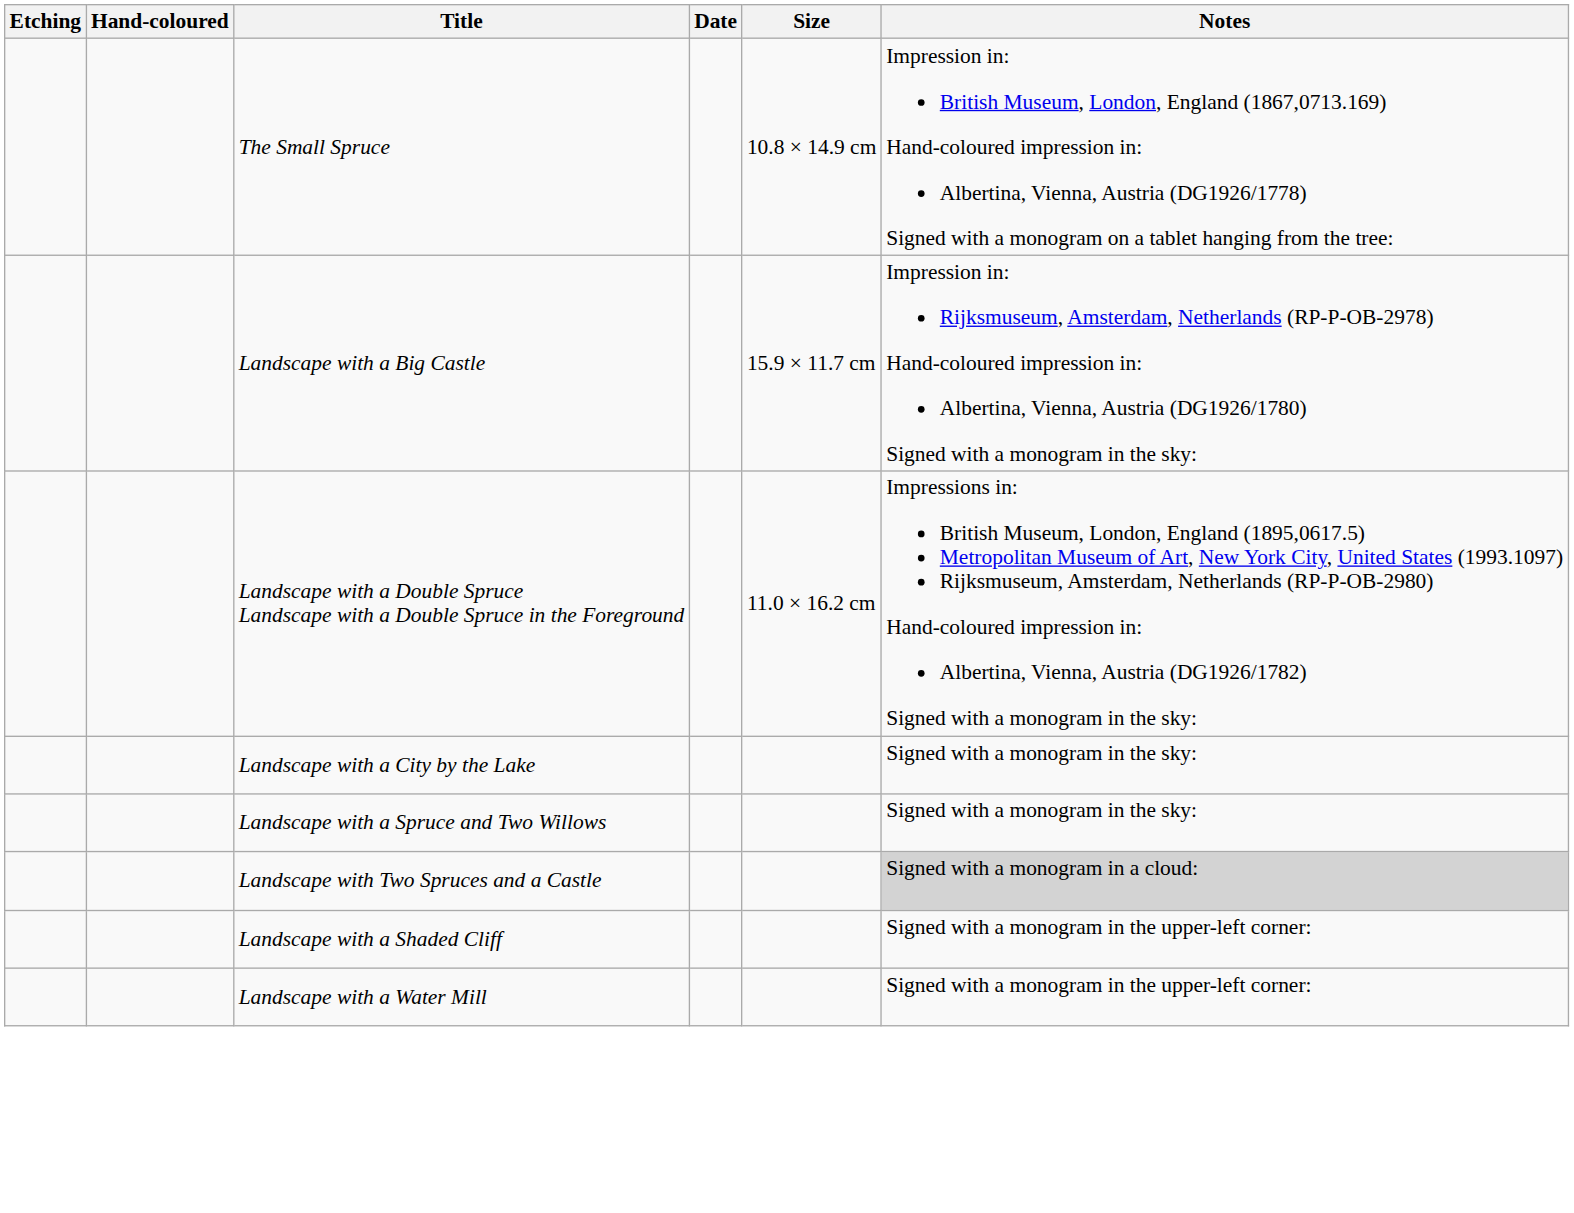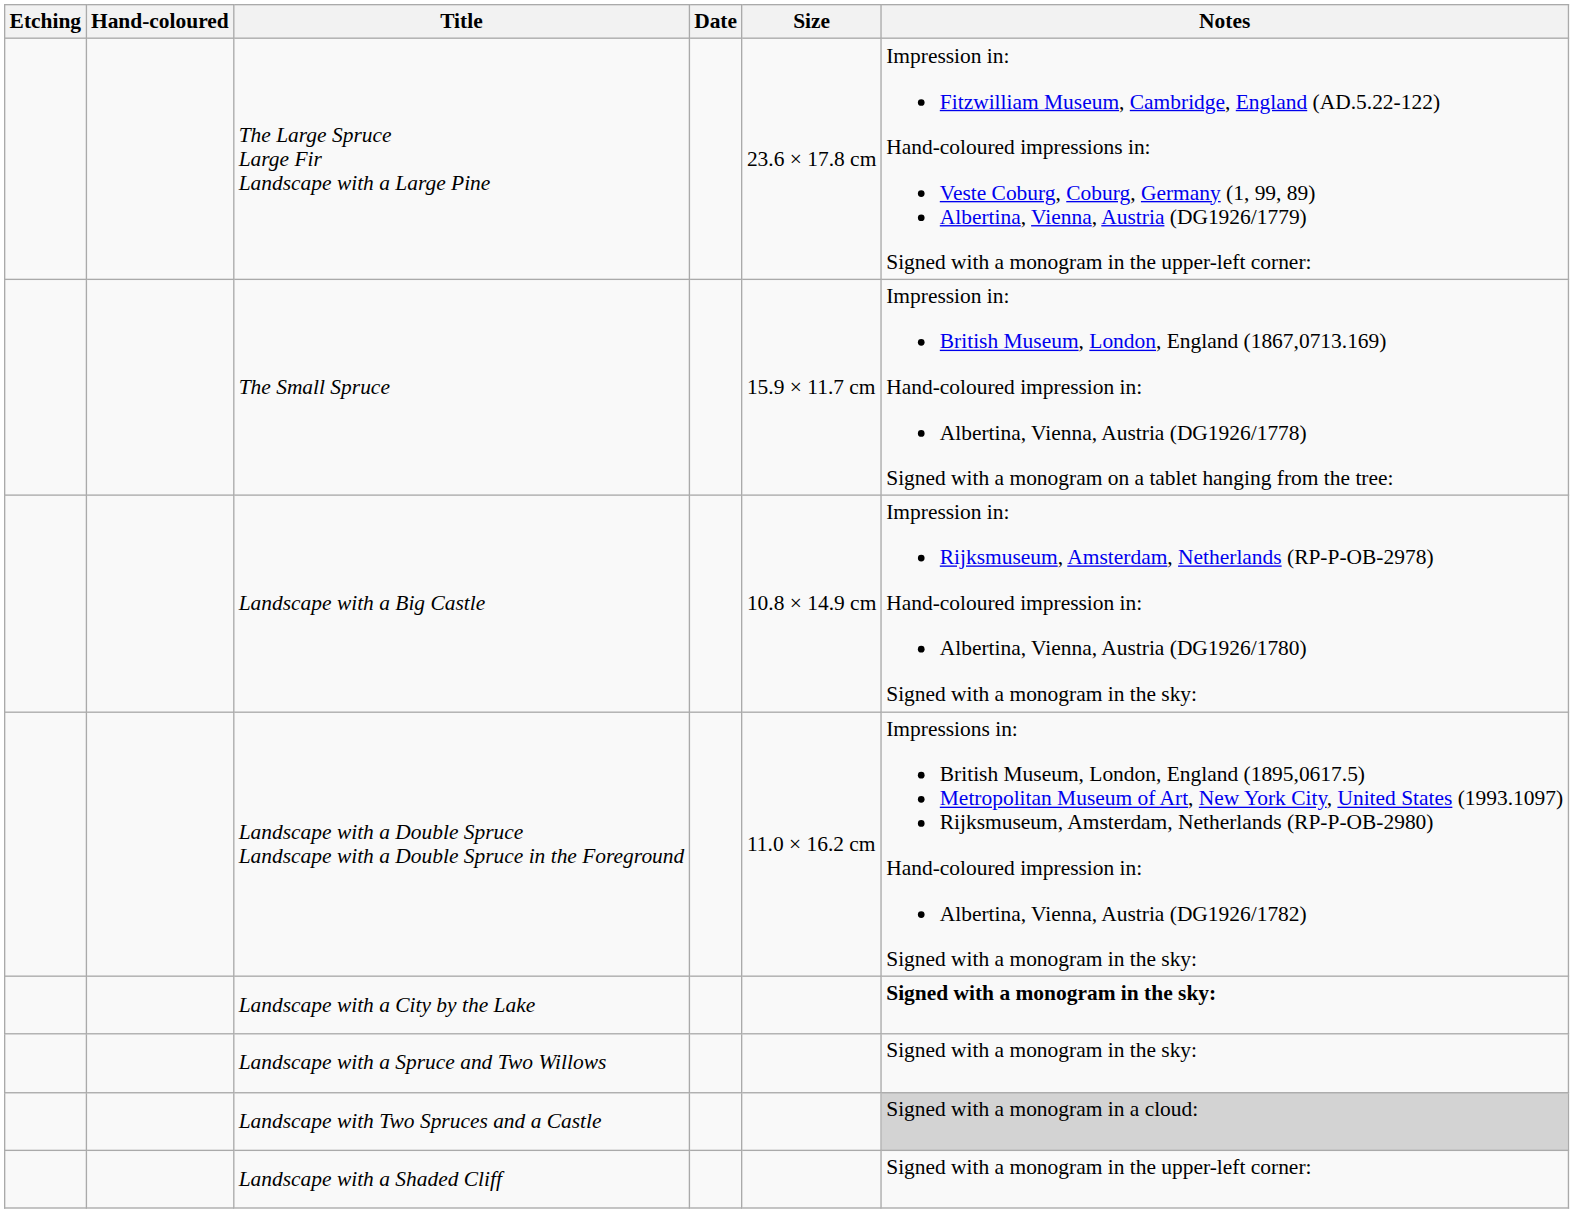+ row: (365, 158)
(812, 146) 10.8 × 14.9 cm -> (811, 386) 15.9 × 11.7 cm
(811, 362) 15.9 × 11.7 cm -> (812, 603) 10.8 × 14.9 cm
(1042, 752) normal -> (1051, 992) bold
- row: (363, 997)
